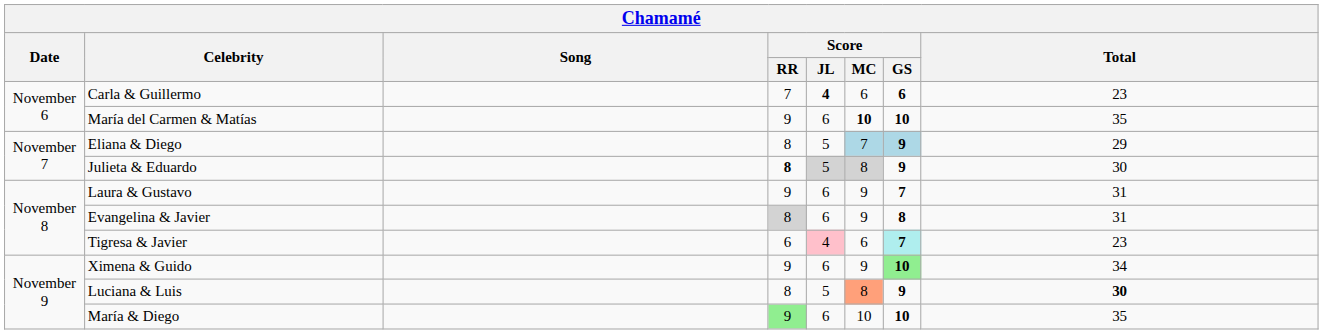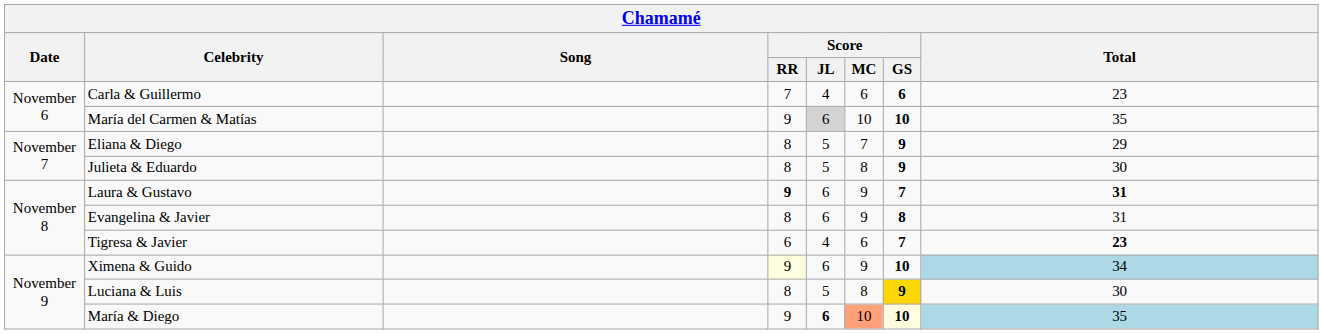(826, 94) bold -> (826, 94) normal
(826, 119) no background -> (826, 119) lightgrey background
(864, 119) bold -> (864, 119) normal
(864, 143) lightblue background -> (864, 143) no background
(902, 143) lightblue background -> (902, 143) no background
(787, 168) bold -> (787, 168) normal
(826, 168) lightgrey background -> (826, 168) no background
(864, 168) lightgrey background -> (864, 168) no background
(787, 193) normal -> (787, 193) bold
(1120, 193) normal -> (1120, 193) bold
(787, 217) lightgrey background -> (787, 217) no background
(826, 242) pink background -> (826, 242) no background
(902, 242) paleturquoise background -> (902, 242) no background
(1120, 242) normal -> (1120, 242) bold
(787, 267) no background -> (787, 267) lightyellow background
(902, 267) lightgreen background -> (902, 267) no background
(1120, 267) no background -> (1120, 267) lightblue background
(864, 292) lightsalmon background -> (864, 292) no background
(902, 292) no background -> (902, 292) gold background
(1120, 292) bold -> (1120, 292) normal
(787, 316) lightgreen background -> (787, 316) no background
(826, 316) normal -> (826, 316) bold
(864, 316) no background -> (864, 316) lightsalmon background
(902, 316) no background -> (902, 316) lightyellow background
(1120, 316) no background -> (1120, 316) lightblue background
